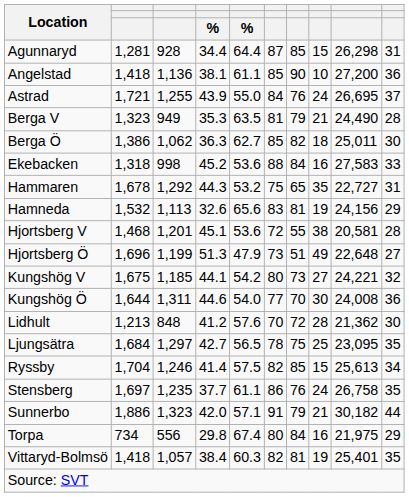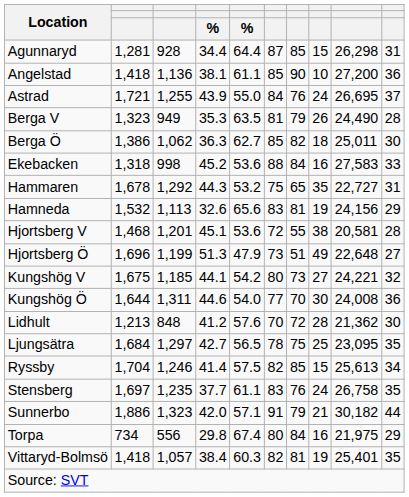(320, 119) 21 -> (320, 119) 26
(275, 390) 86 -> (275, 390) 83
